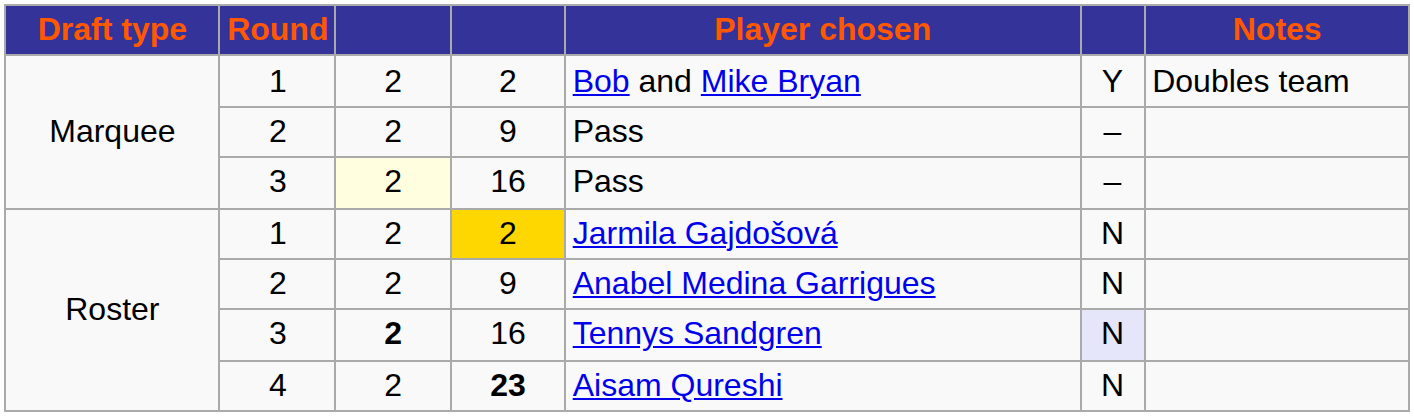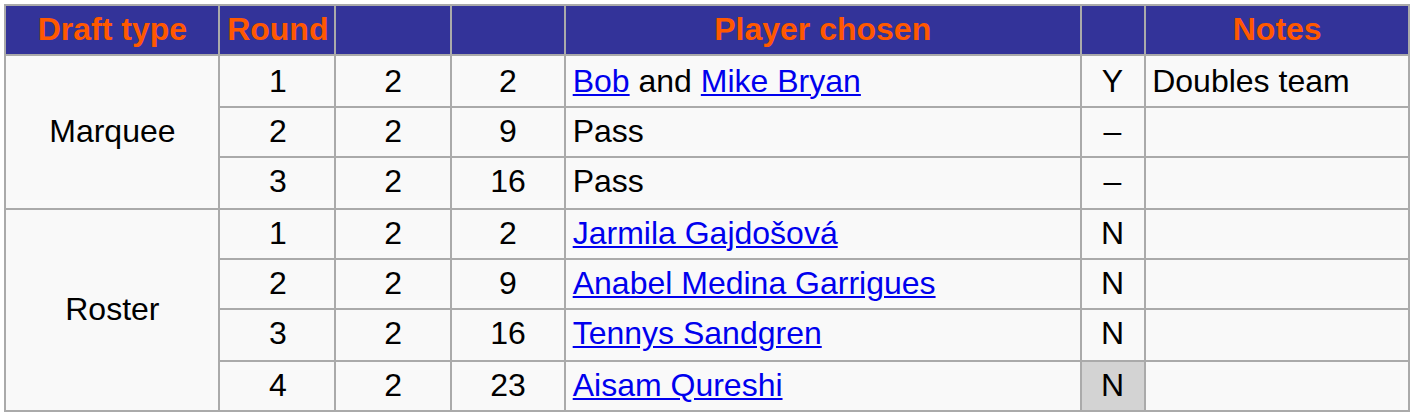(393, 182) lightyellow background -> (393, 182) no background
(508, 232) gold background -> (508, 232) no background
(393, 334) bold -> (393, 334) normal
(1112, 334) lavender background -> (1112, 334) no background
(508, 385) bold -> (508, 385) normal
(1112, 385) no background -> (1112, 385) lightgrey background
